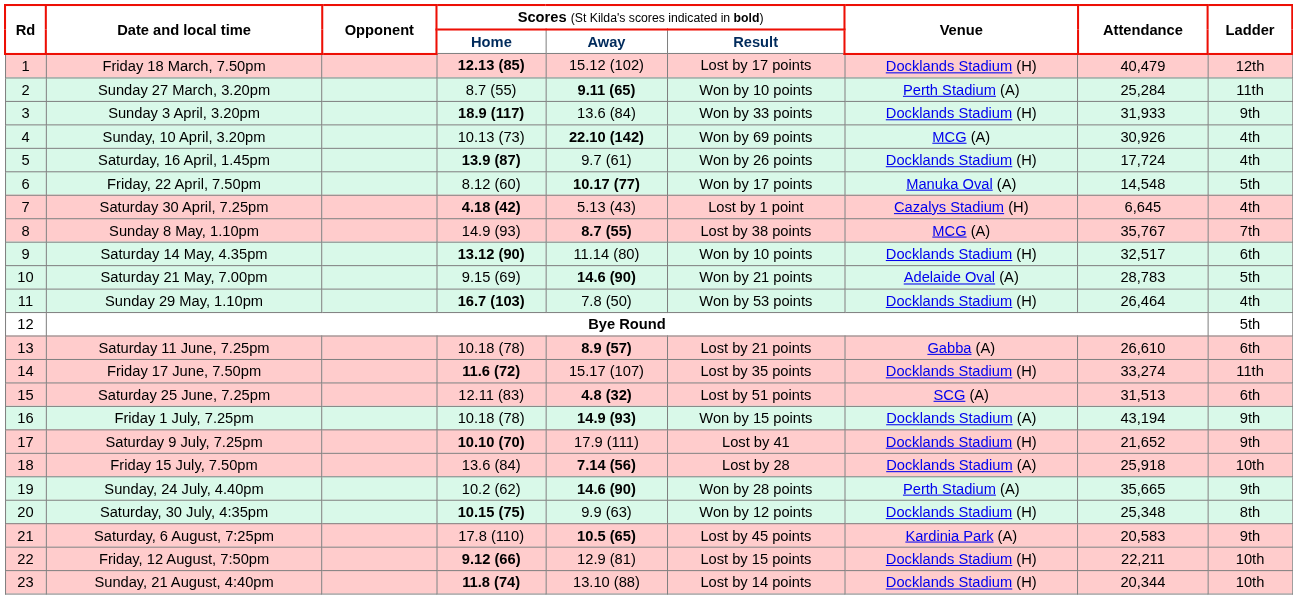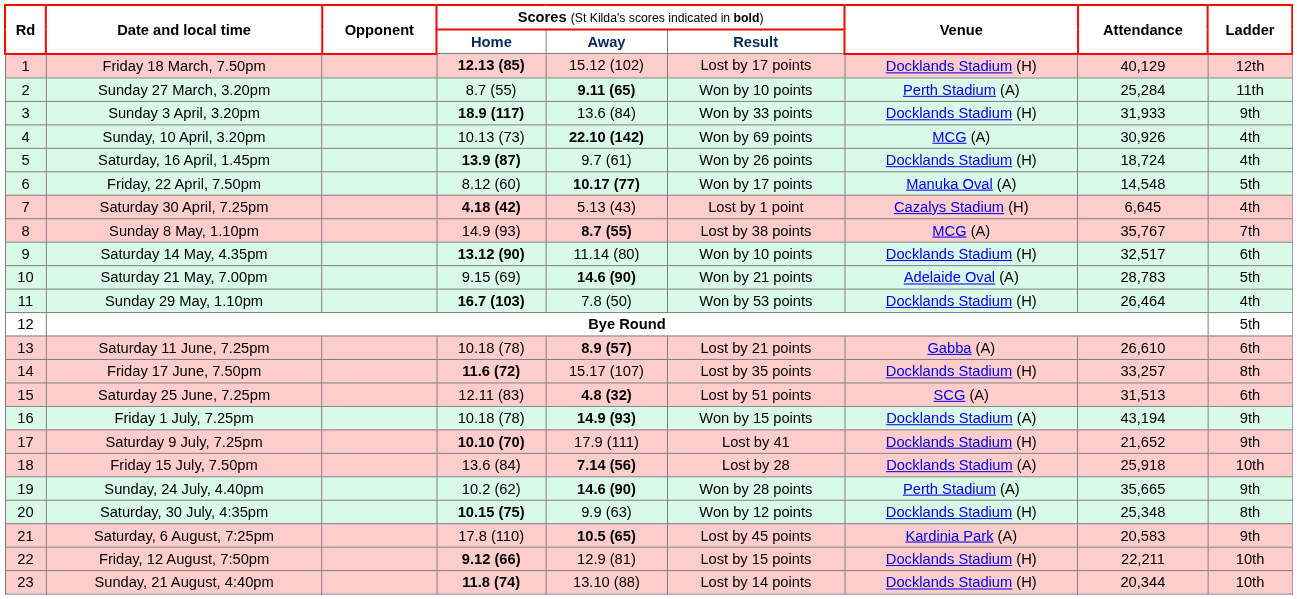(1143, 66) 40,479 -> (1143, 66) 40,129
(1143, 160) 17,724 -> (1143, 160) 18,724
(1143, 371) 33,274 -> (1143, 371) 33,257
(1250, 371) 11th -> (1250, 371) 8th
